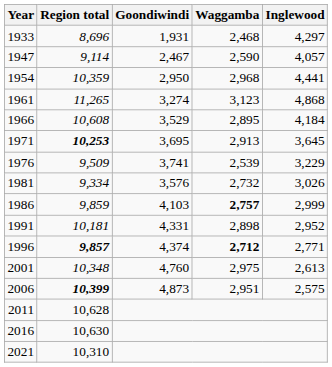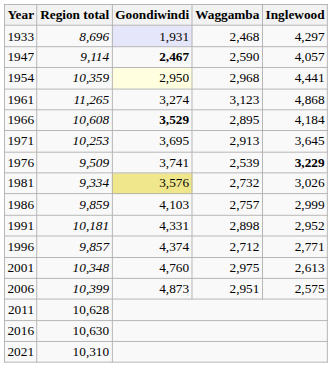(174, 36) no background -> (174, 36) lavender background
(174, 57) normal -> (174, 57) bold
(174, 78) no background -> (174, 78) lightyellow background
(174, 120) normal -> (174, 120) bold
(91, 141) bold -> (91, 141) normal
(310, 162) normal -> (310, 162) bold
(174, 183) no background -> (174, 183) khaki background
(244, 204) bold -> (244, 204) normal
(94, 246) bold -> (94, 246) normal
(244, 246) bold -> (244, 246) normal
(91, 288) bold -> (91, 288) normal
